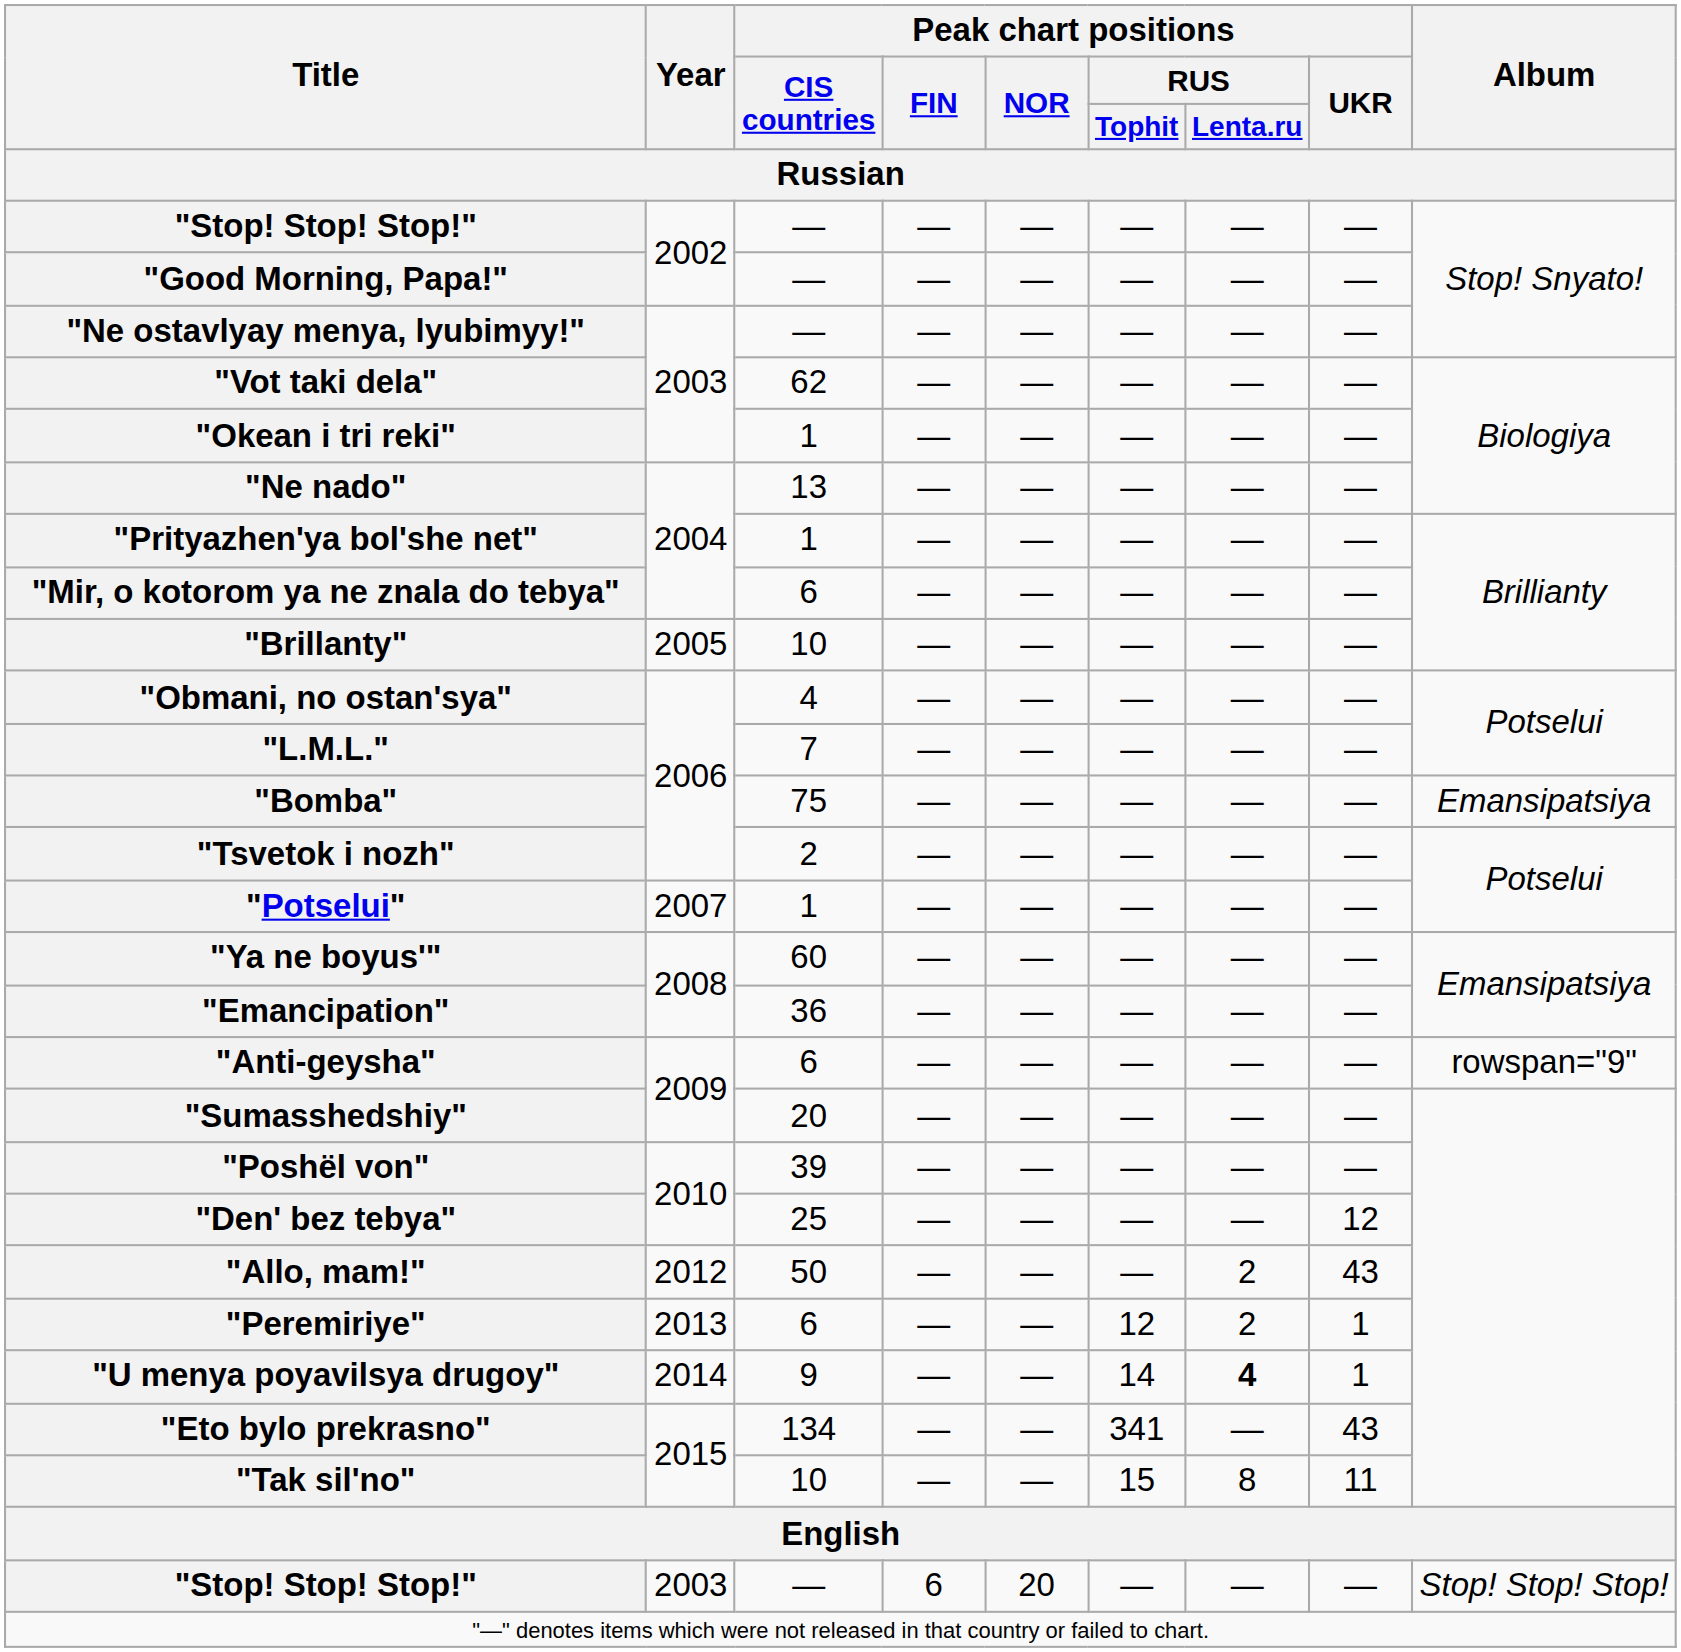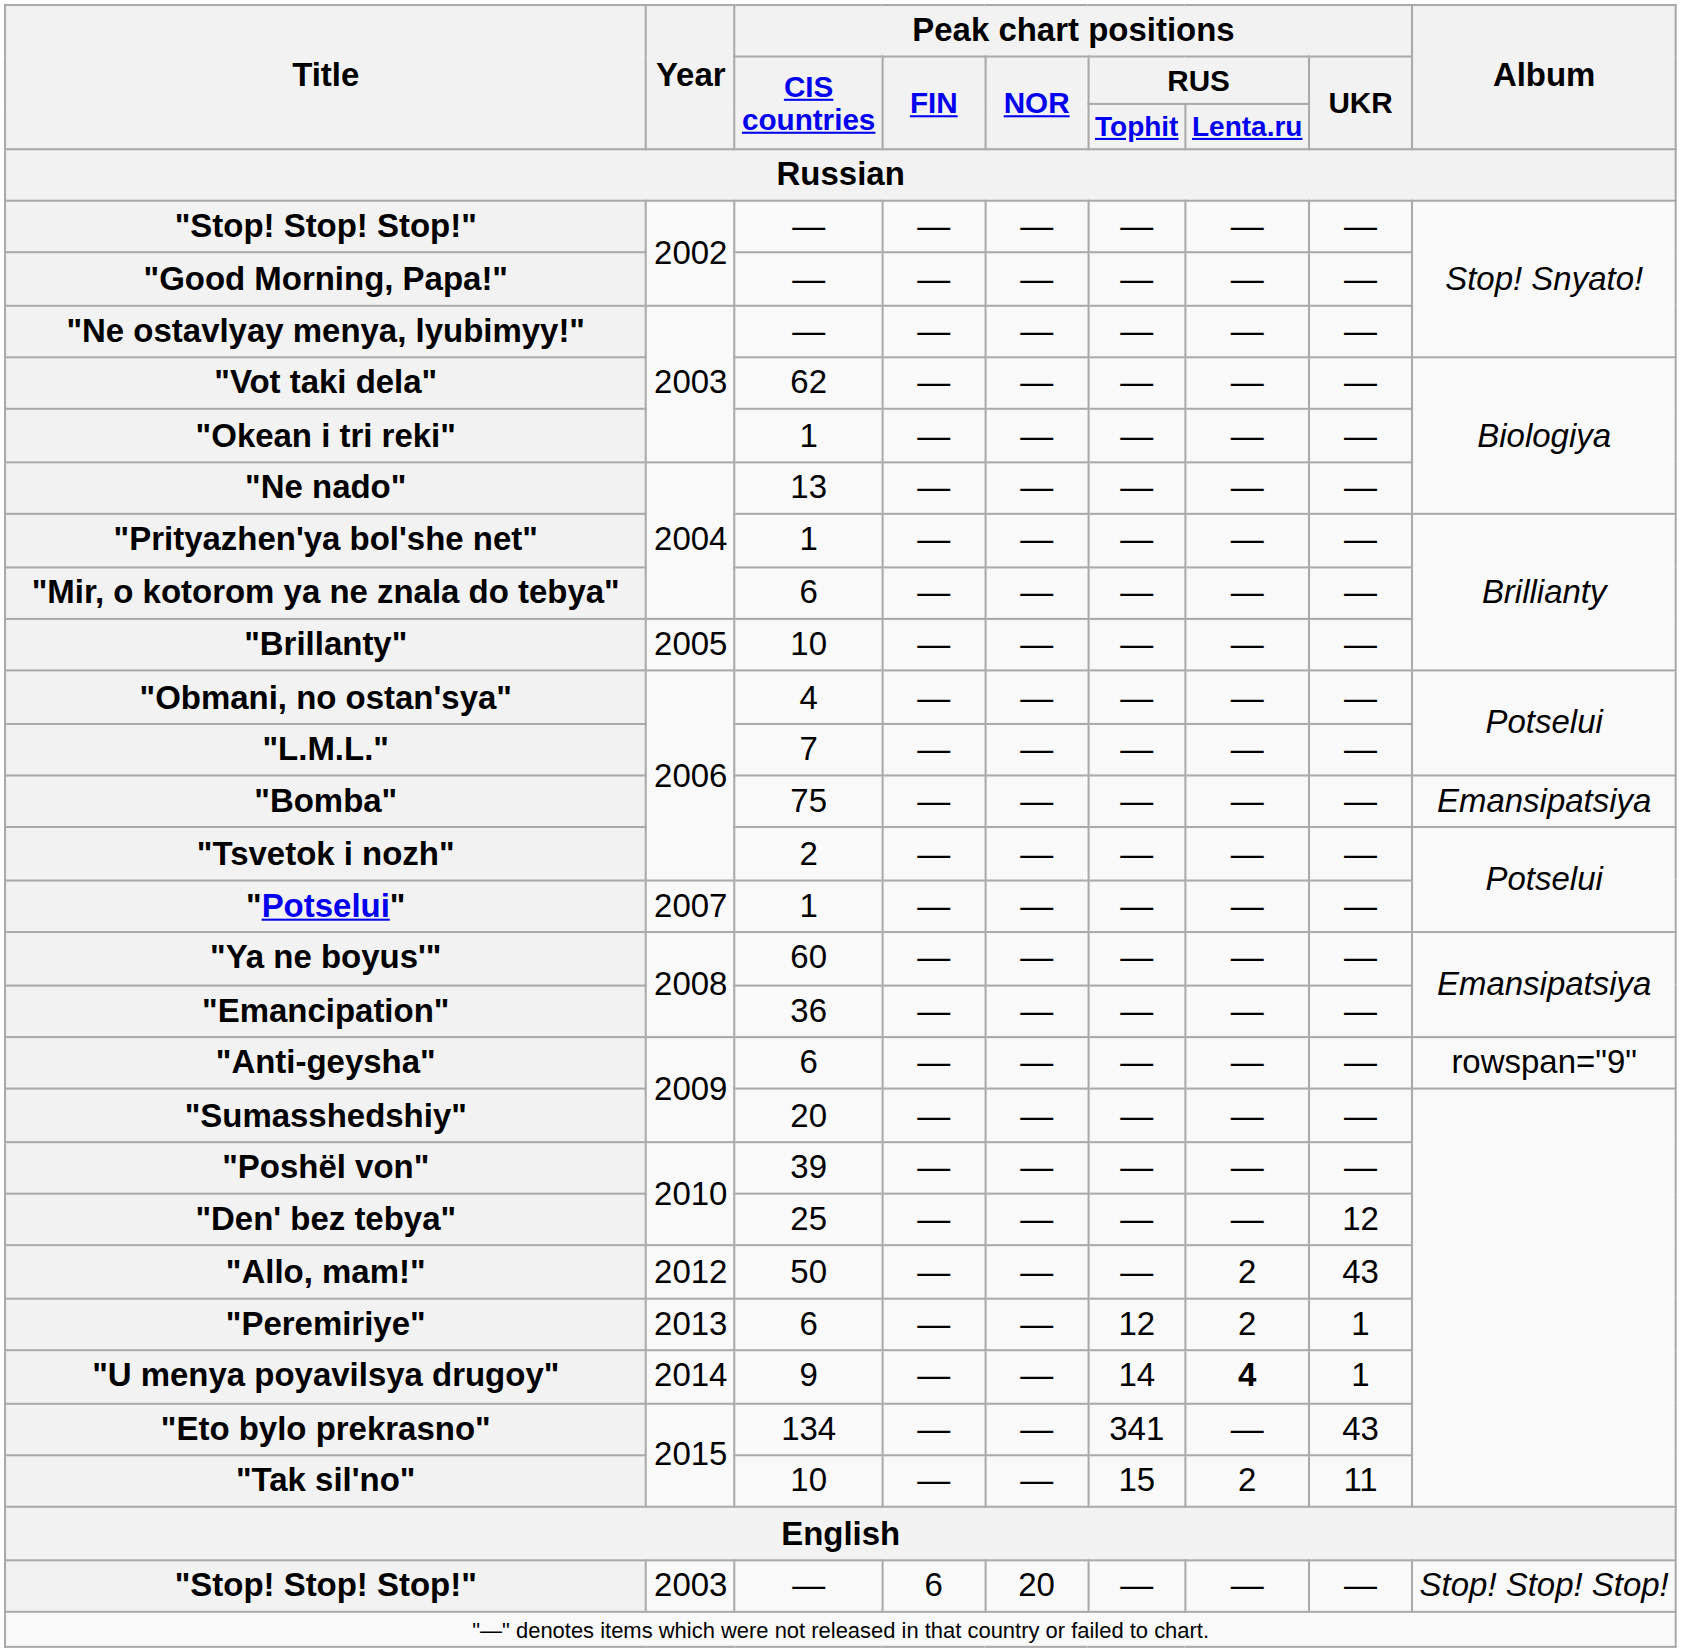(1247, 1480) 8 -> (1247, 1480) 2
